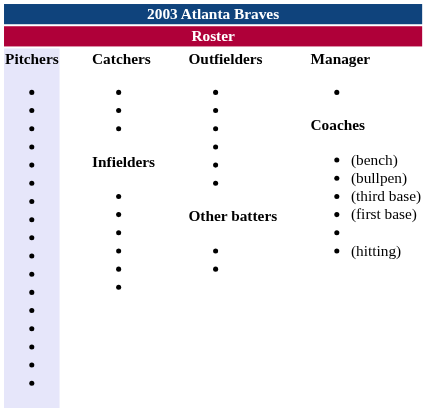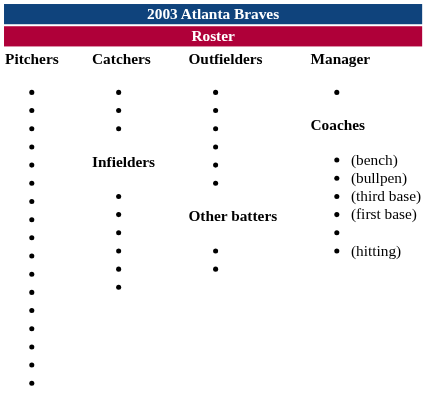(32, 221) lavender background -> (32, 221) no background
